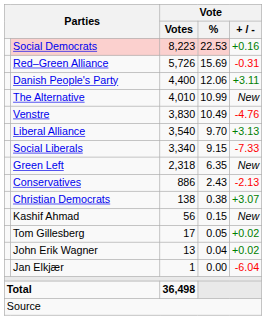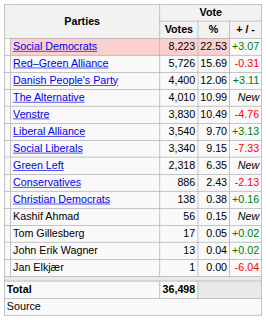(246, 47) +0.16 -> (246, 47) +3.07
(246, 200) +3.07 -> (246, 200) +0.16
